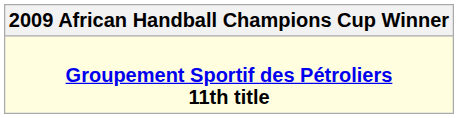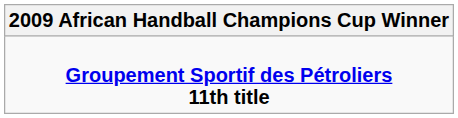(229, 85) lightyellow background -> (229, 85) no background
